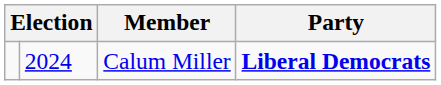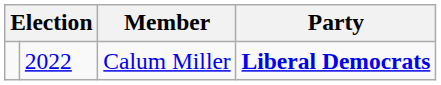(48, 60) 2024 -> (48, 60) 2022
